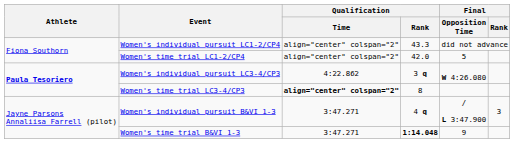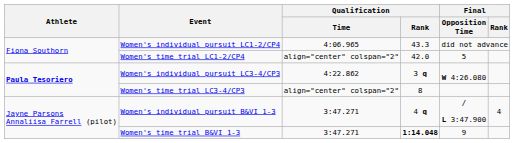(341, 44) align="center" colspan="2" -> (341, 44) 4:06.965
(341, 90) bold -> (341, 90) normal
(499, 111) 3 -> (499, 111) 4
